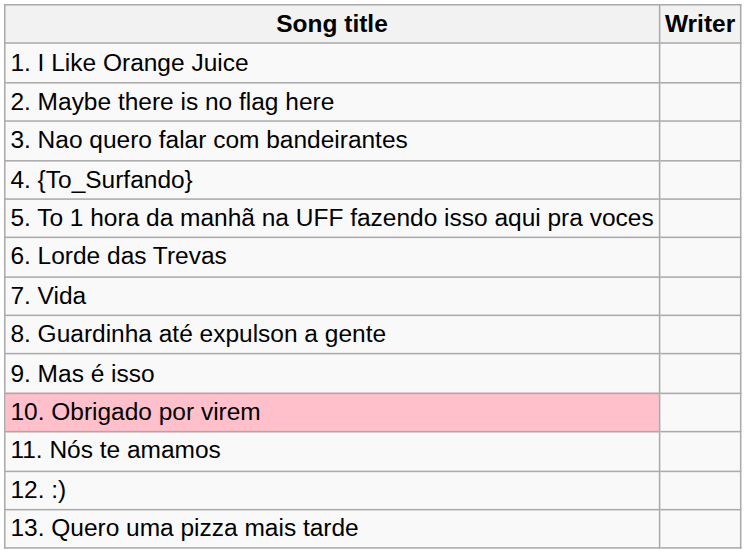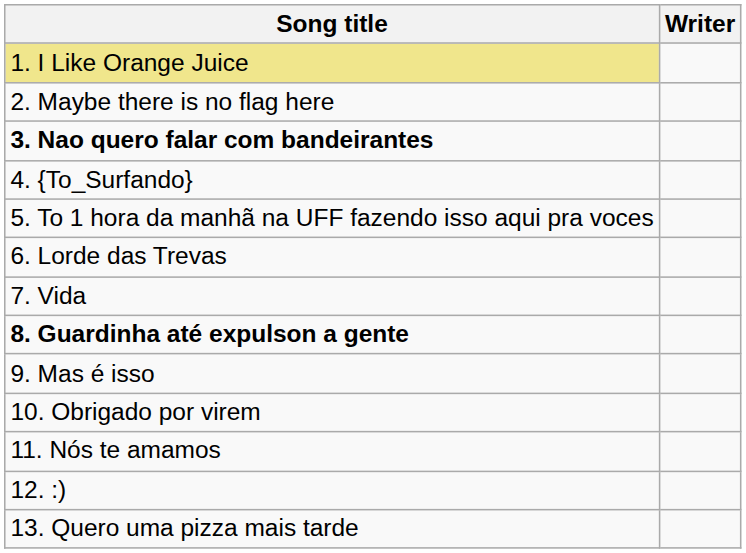(129, 62) no background -> (129, 62) khaki background
(209, 140) normal -> (222, 140) bold
(198, 334) normal -> (210, 334) bold
(136, 412) pink background -> (136, 412) no background
